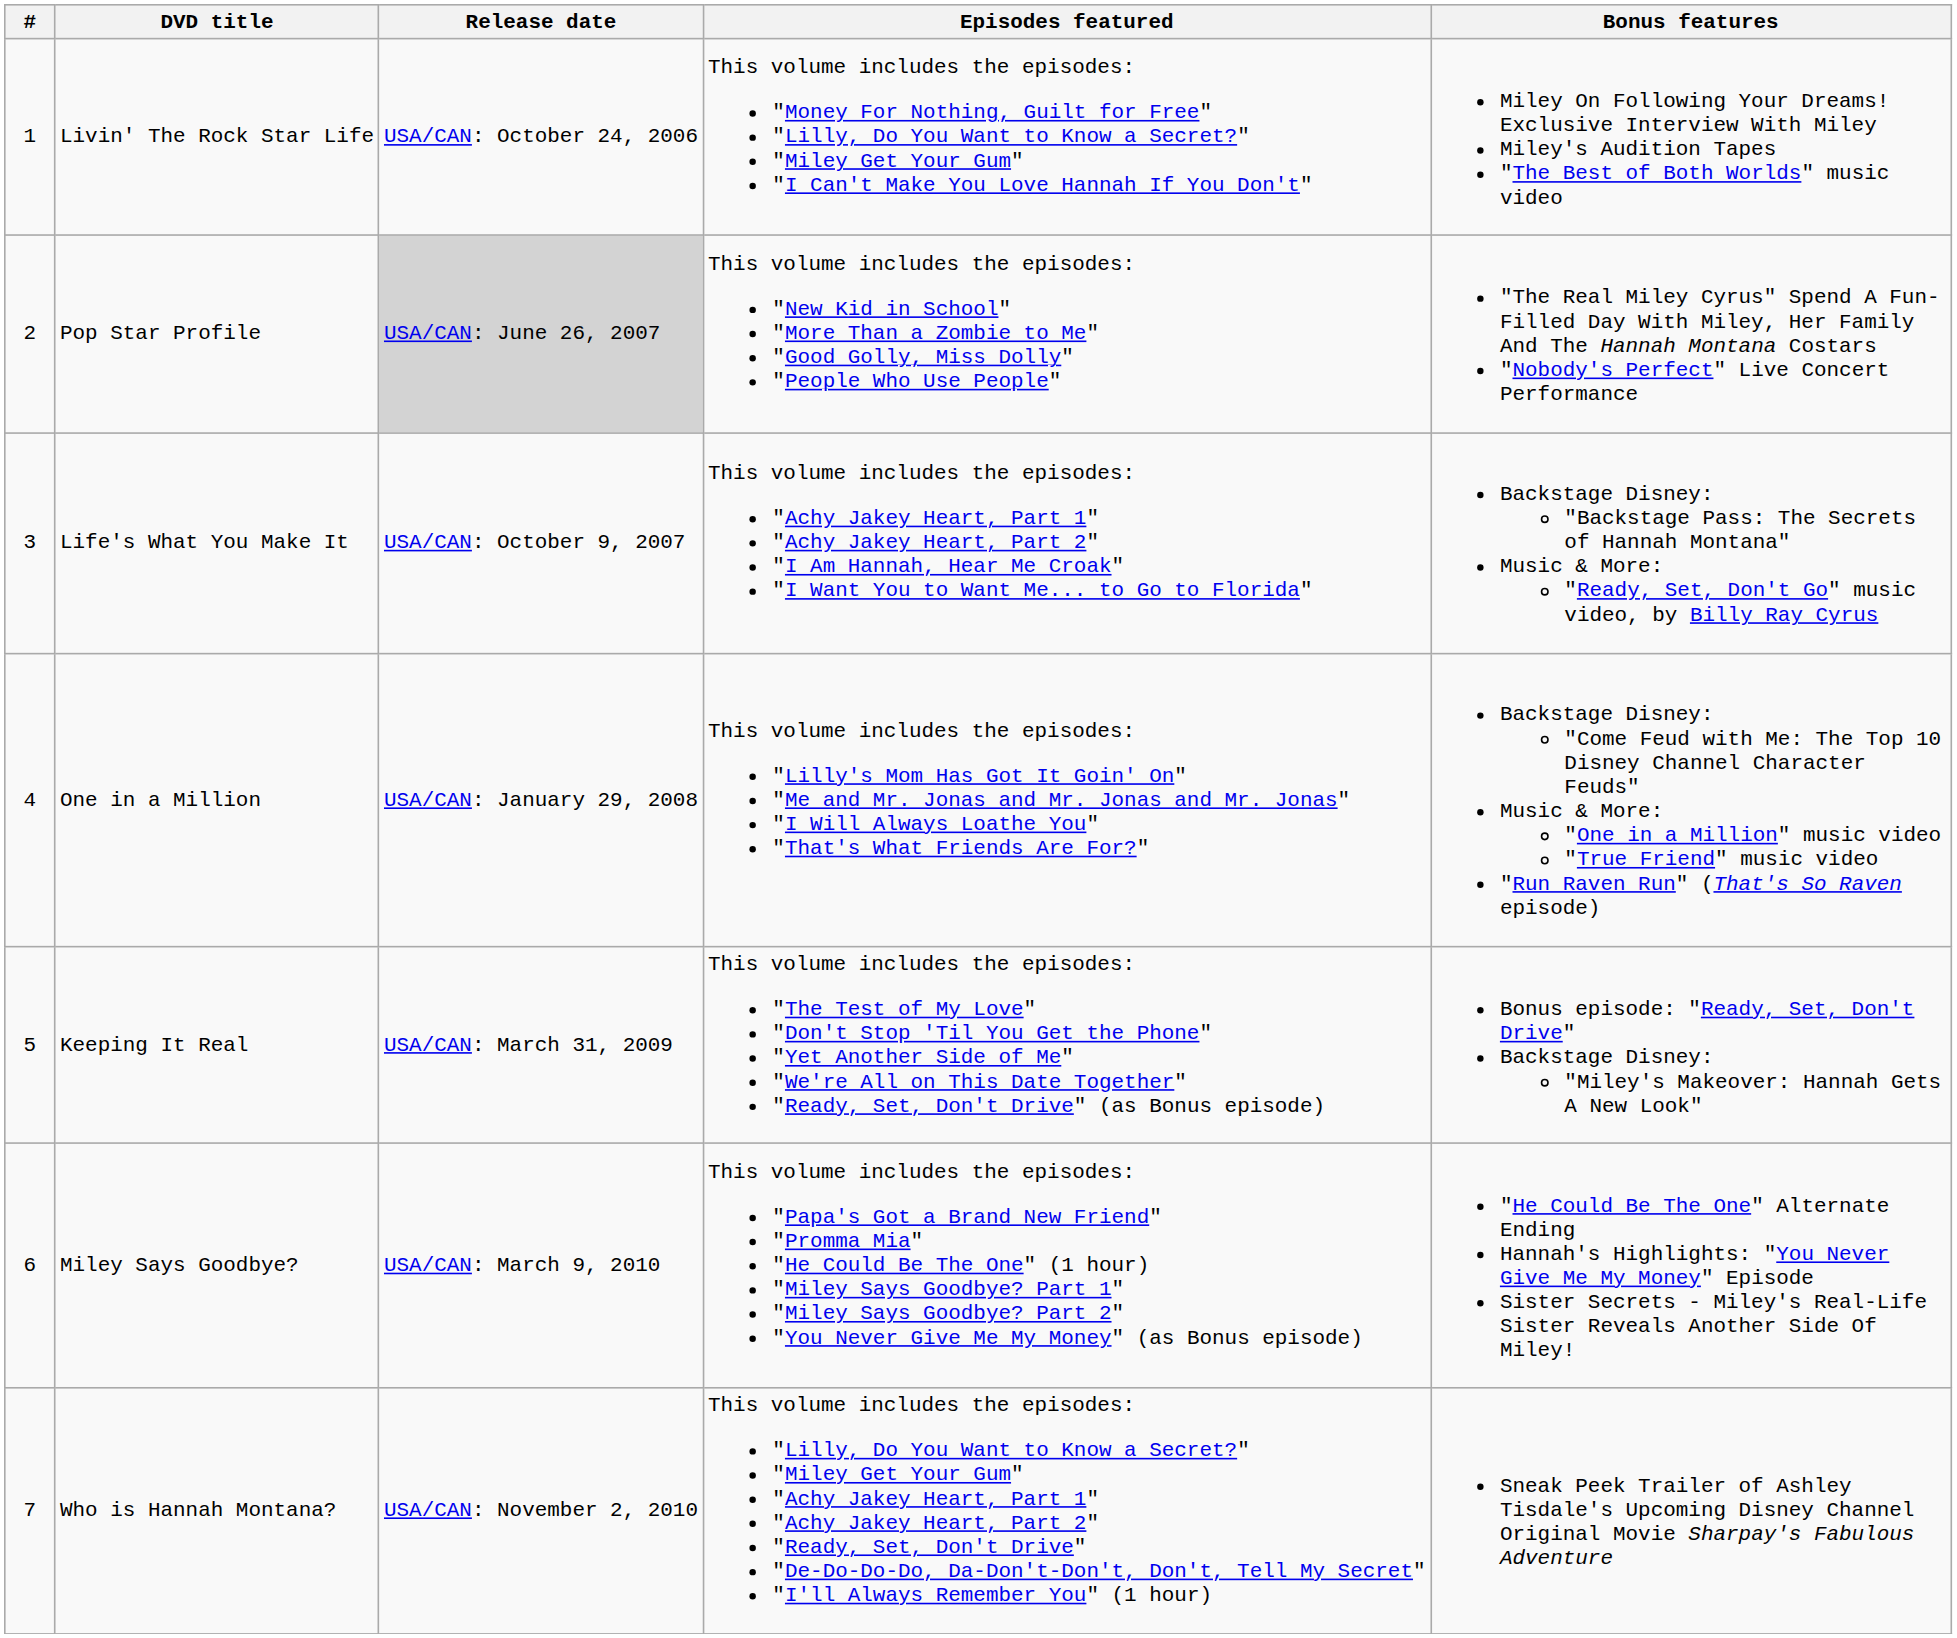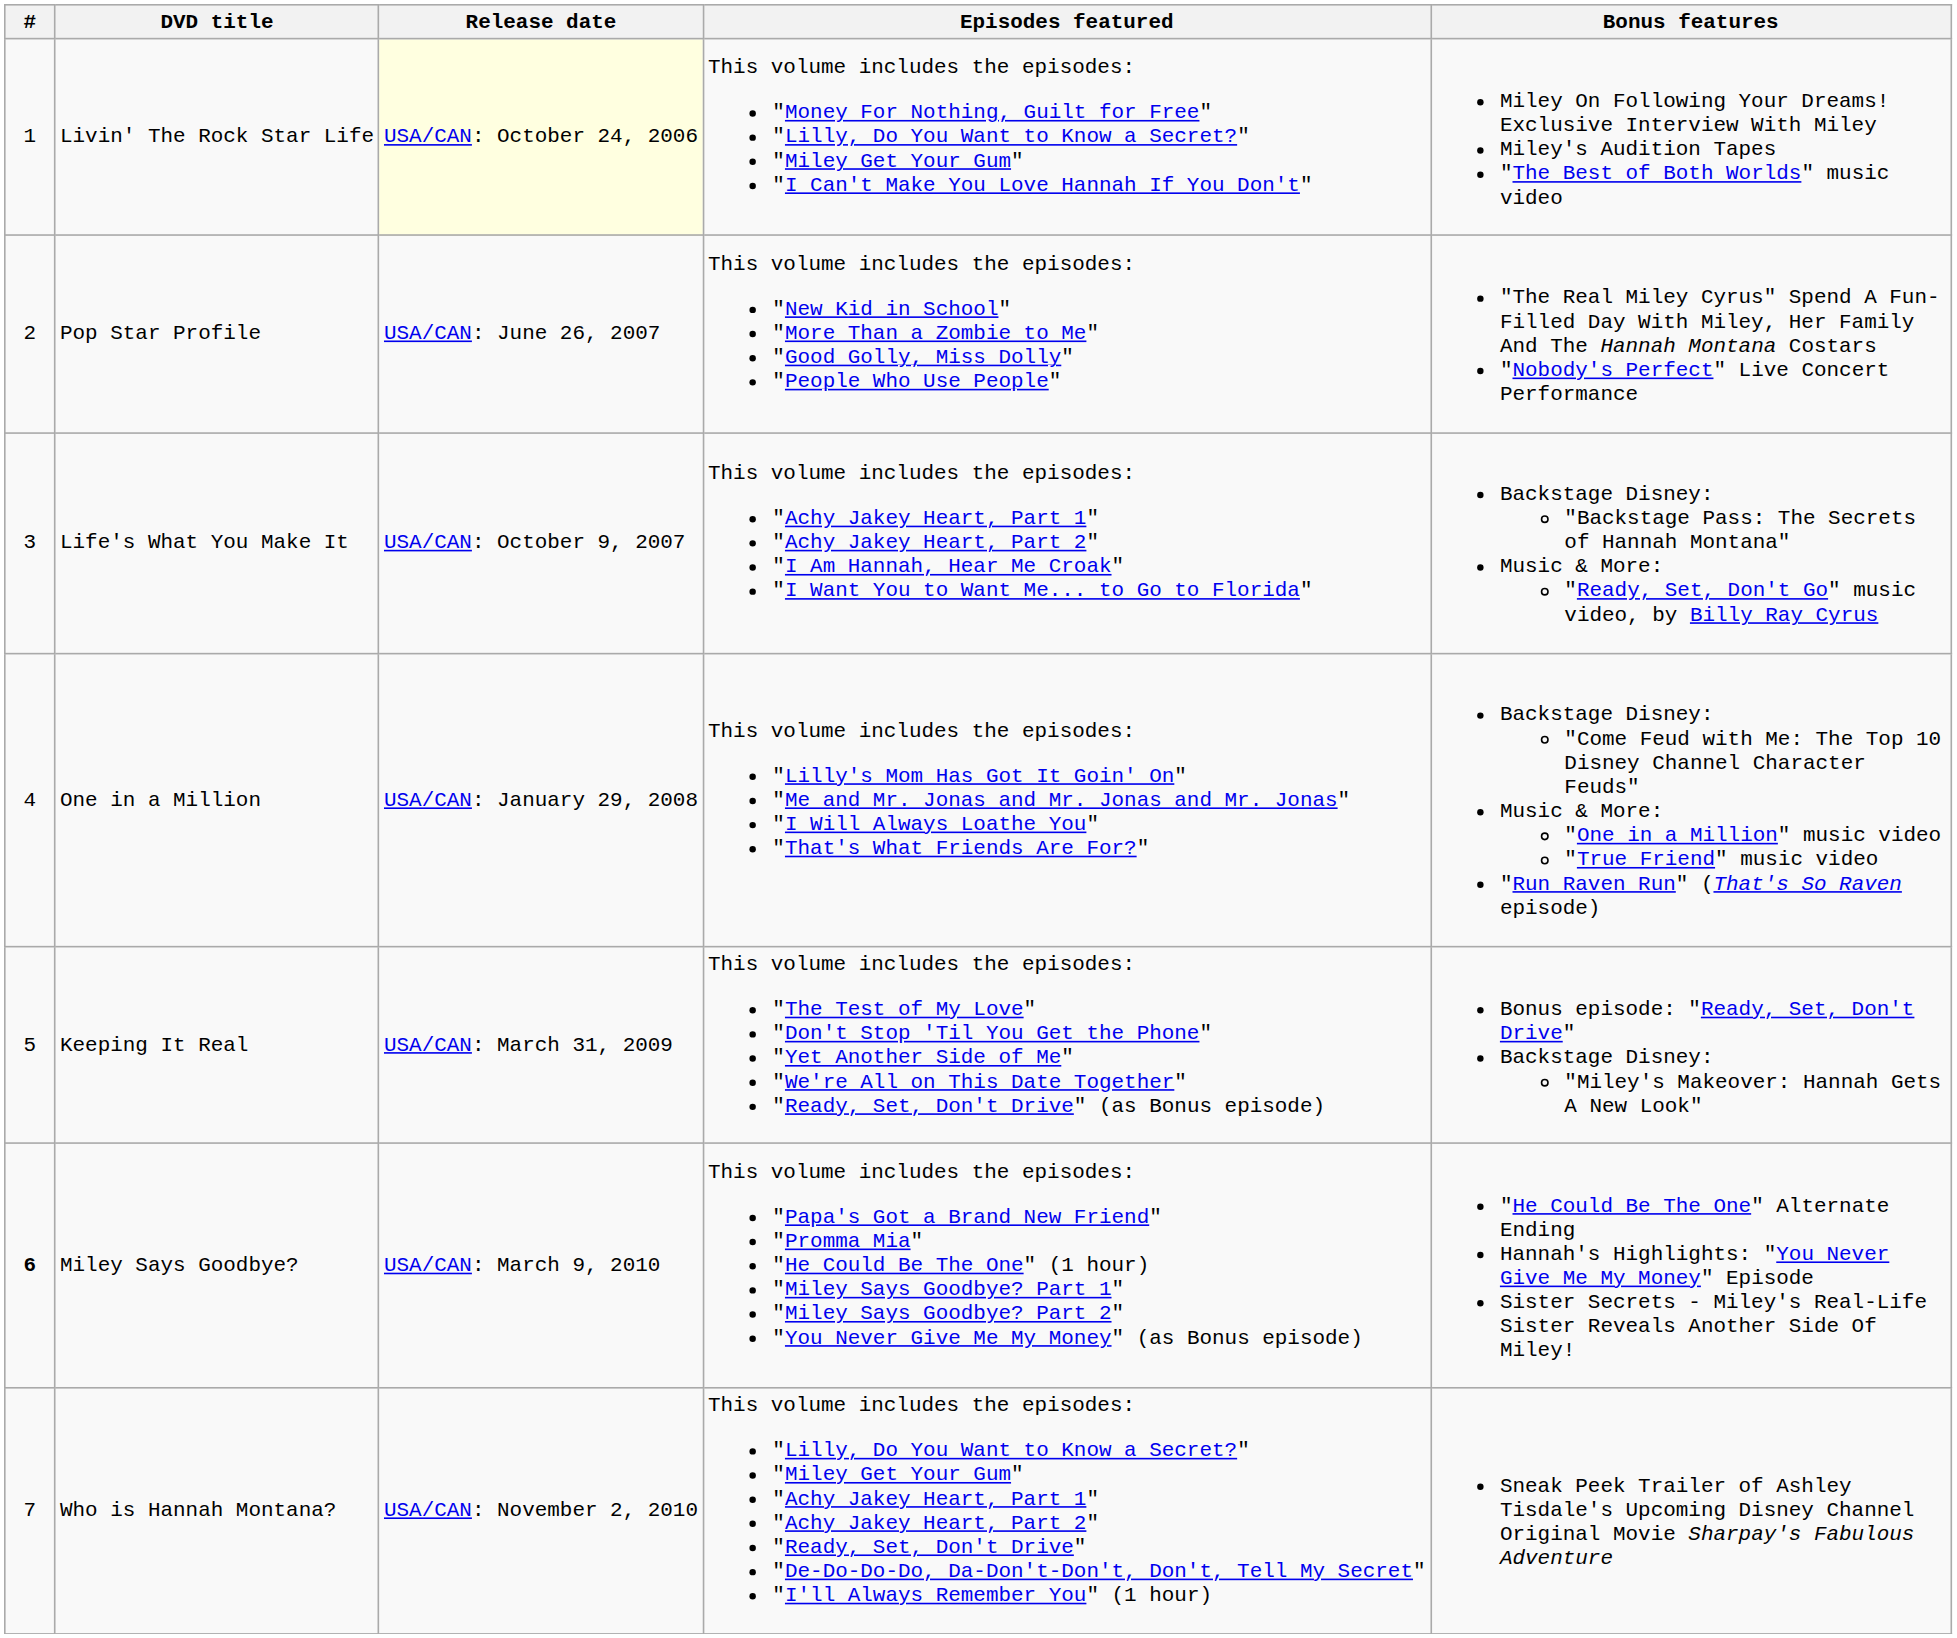(541, 137) no background -> (541, 137) lightyellow background
(522, 334) lightgrey background -> (522, 334) no background
(30, 1266) normal -> (30, 1266) bold
